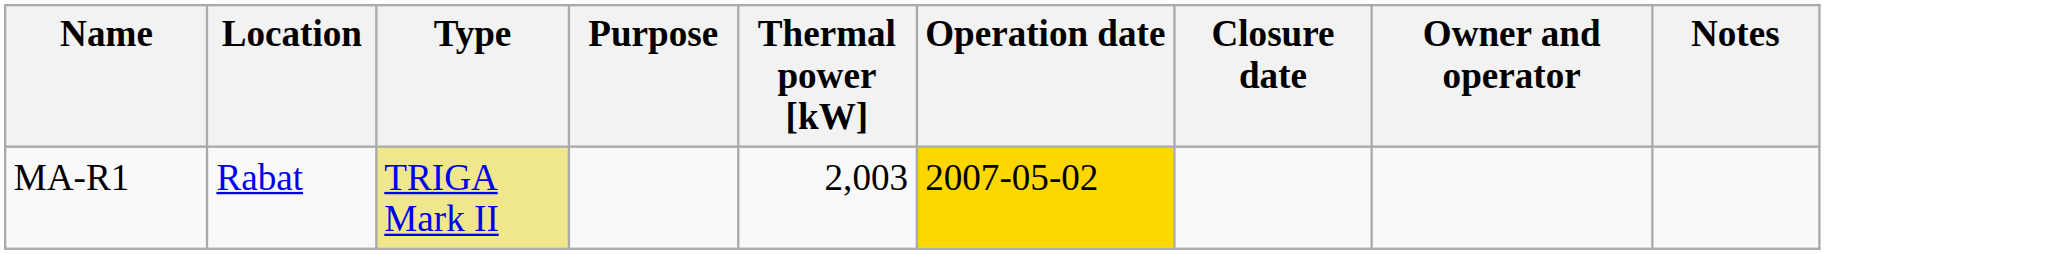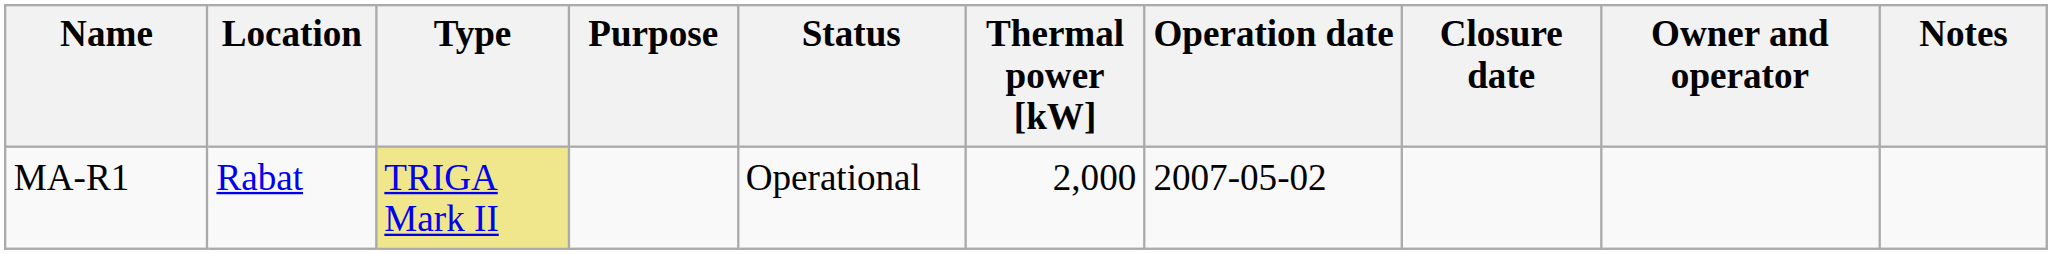+ column: (851, 33)
(866, 176) 2,003 -> (1095, 176) 2,000
(1012, 176) gold background -> (1240, 176) no background
